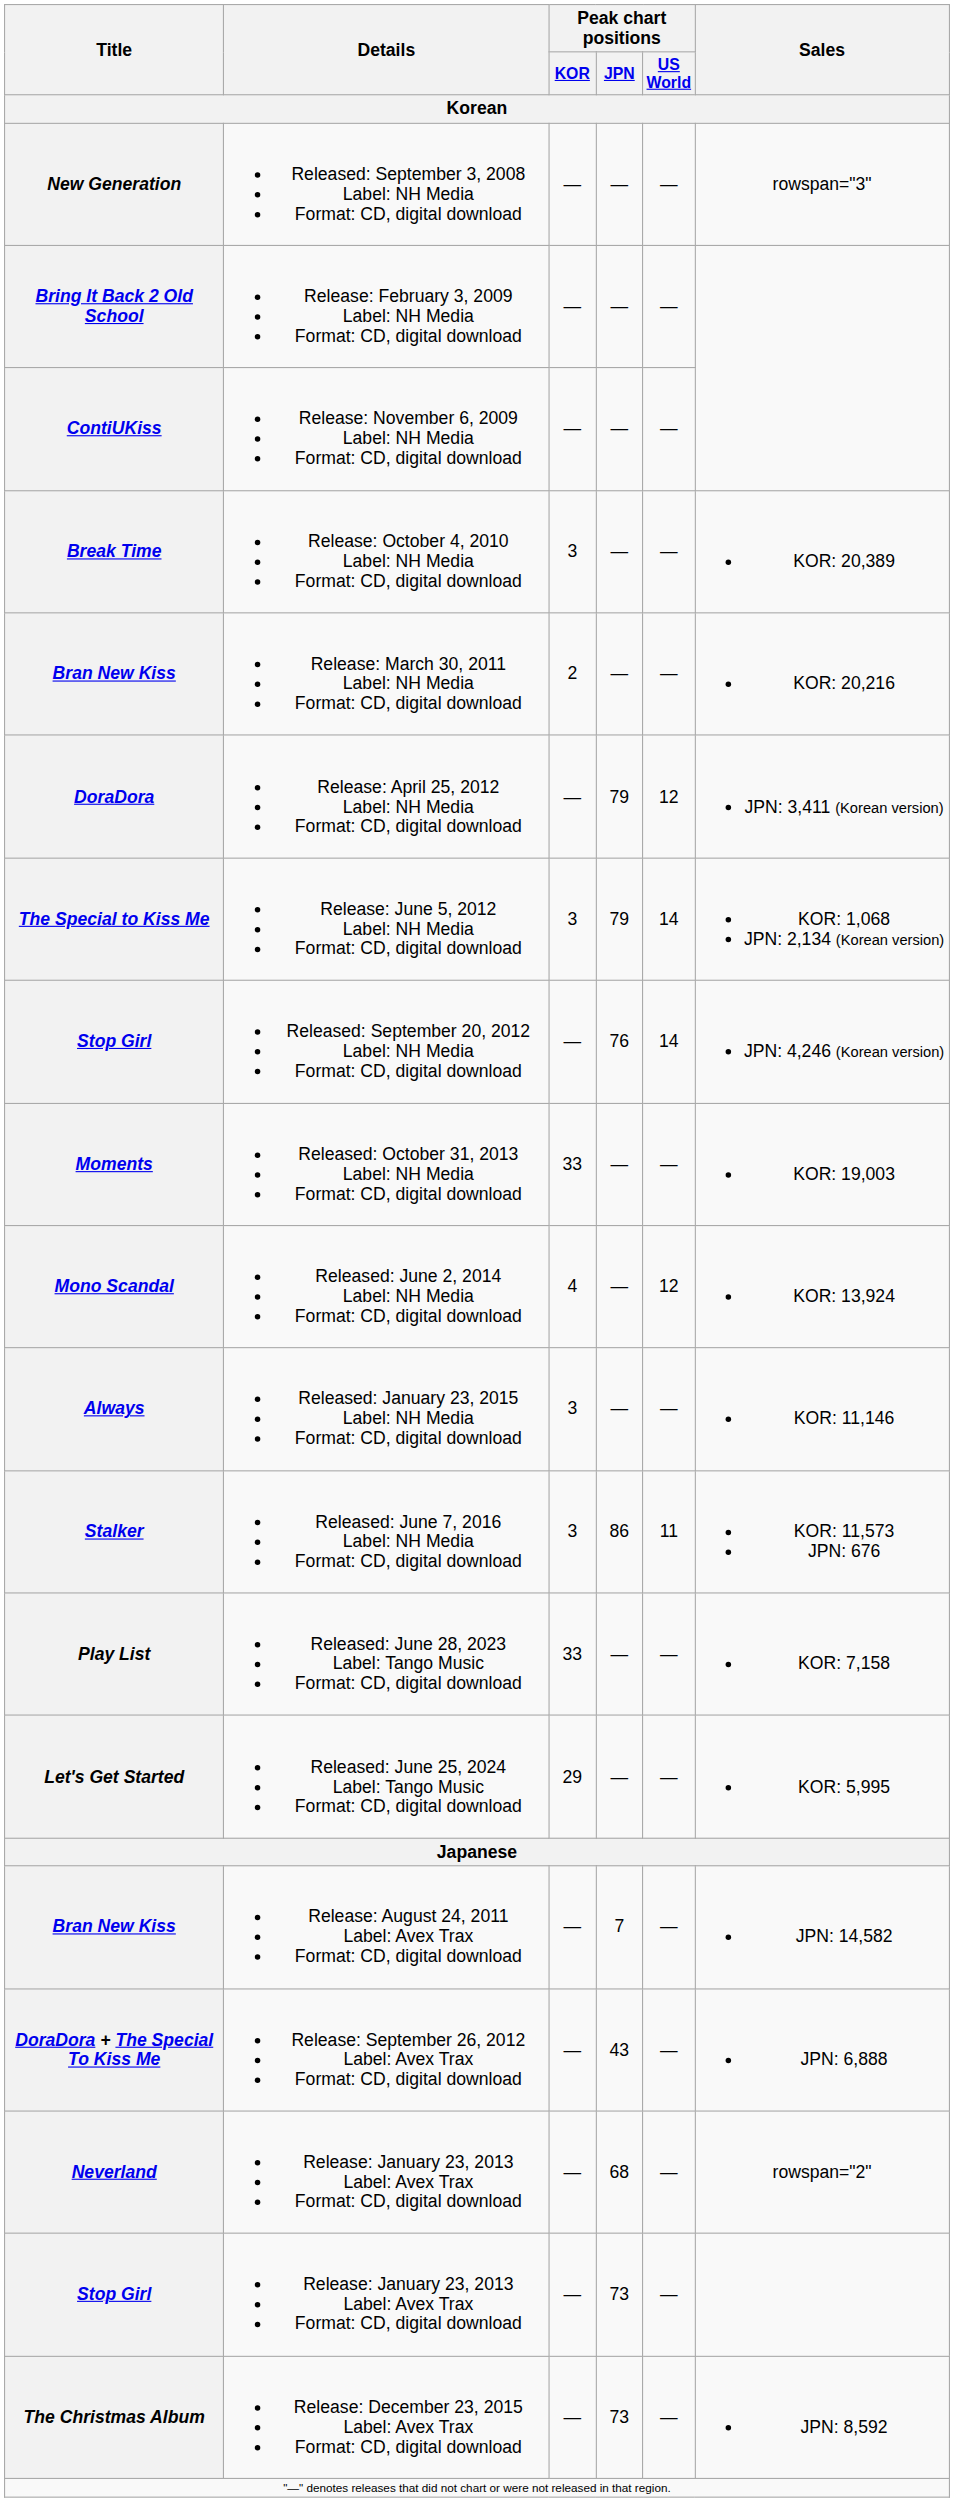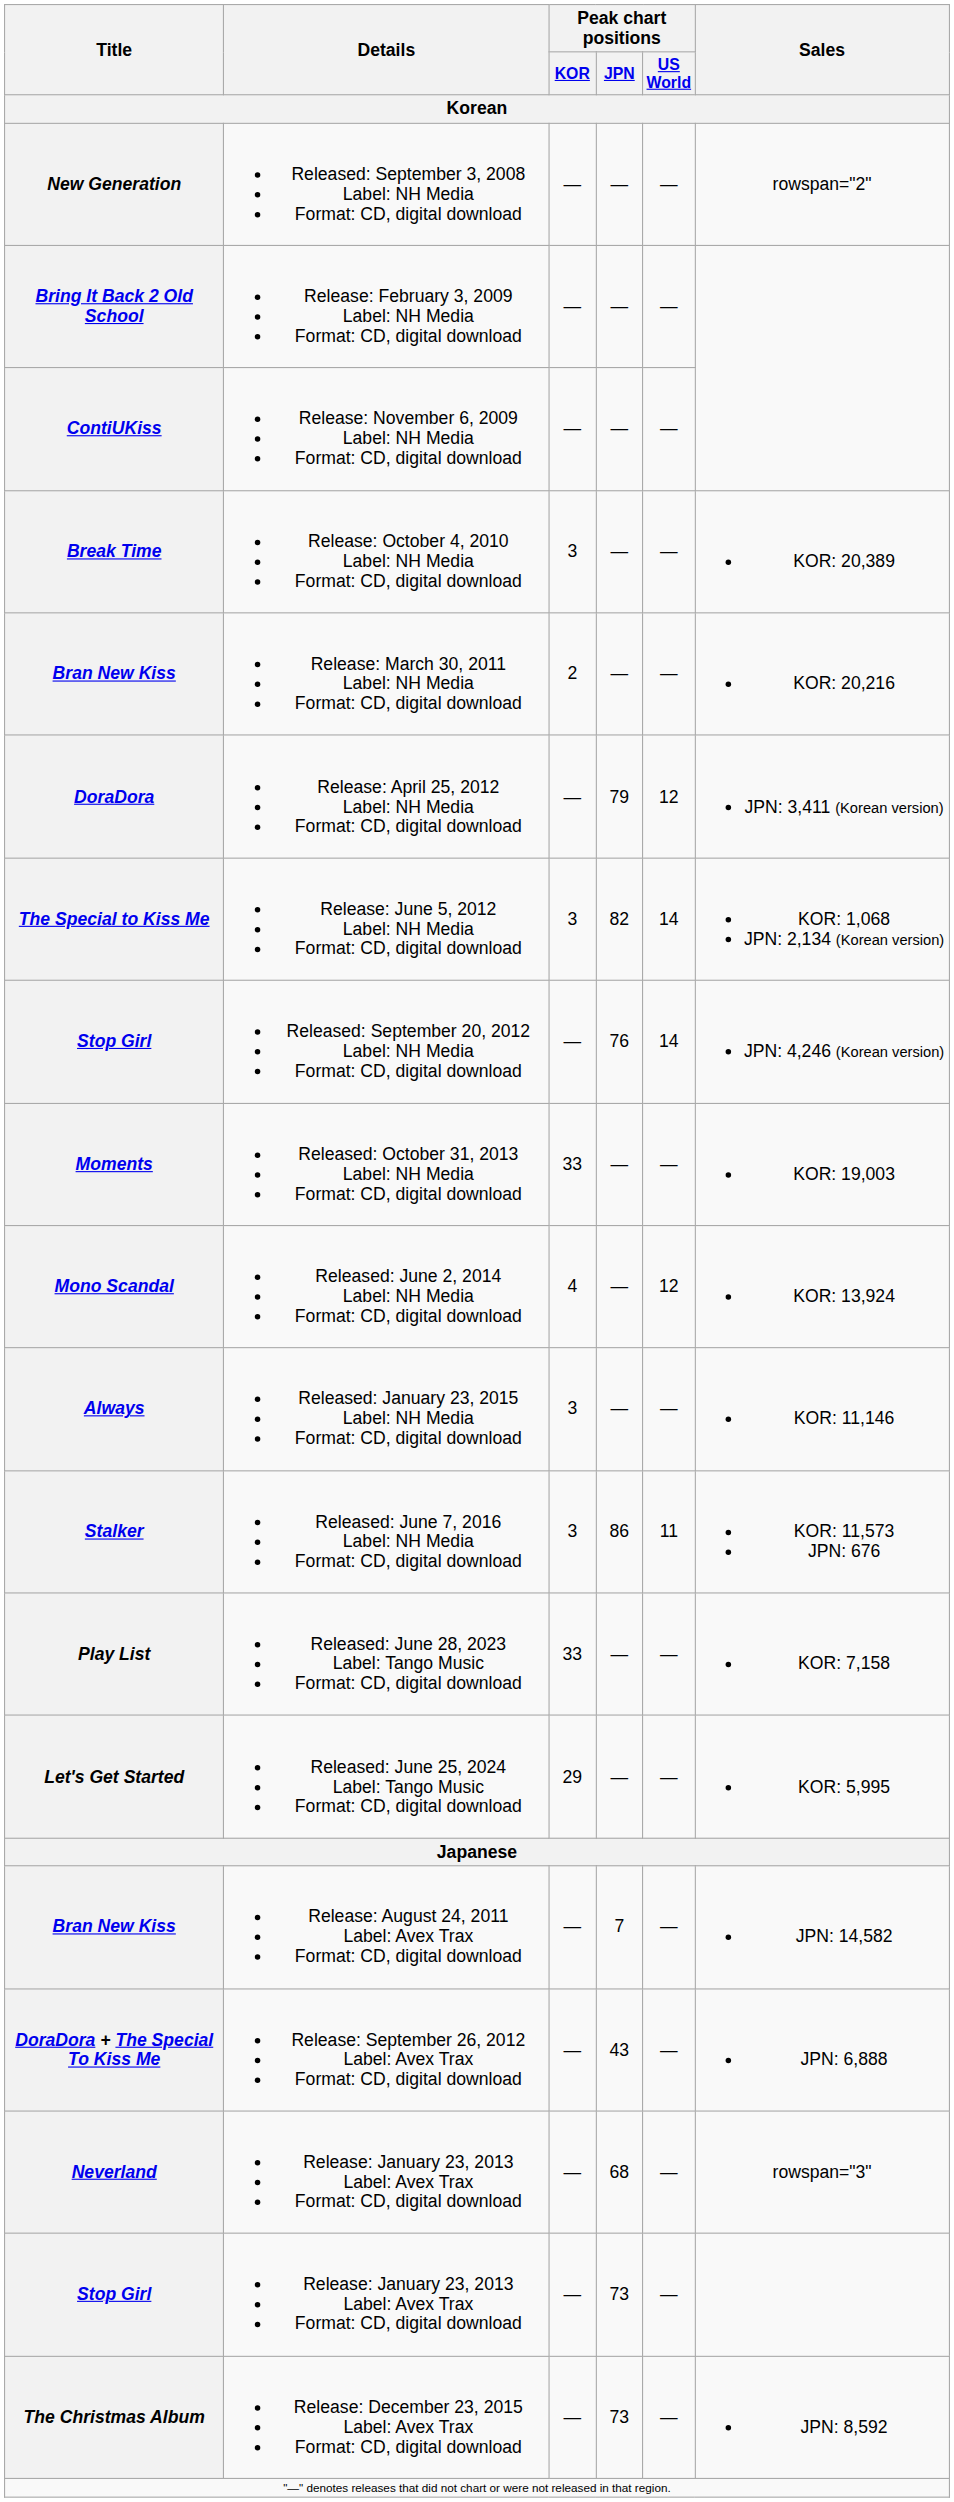(822, 184) rowspan="3" -> (822, 184) rowspan="2"
(619, 919) 79 -> (619, 919) 82
(822, 2172) rowspan="2" -> (822, 2172) rowspan="3"
